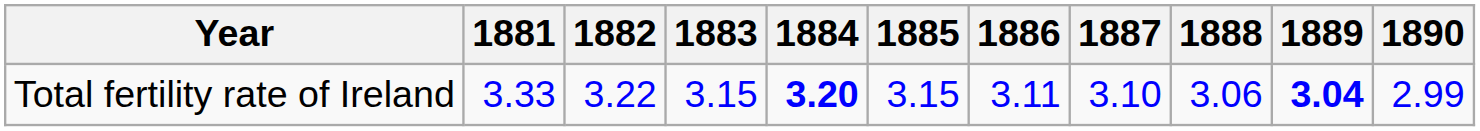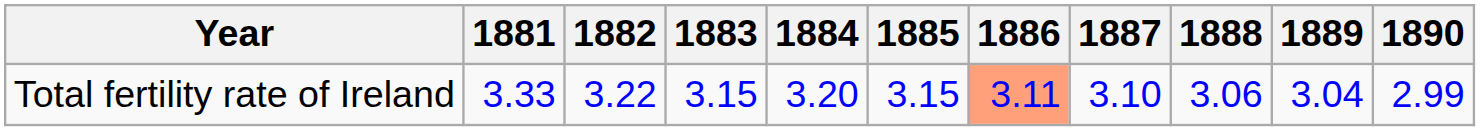(822, 93) bold -> (822, 93) normal
(1025, 93) no background -> (1025, 93) lightsalmon background
(1327, 93) bold -> (1327, 93) normal
